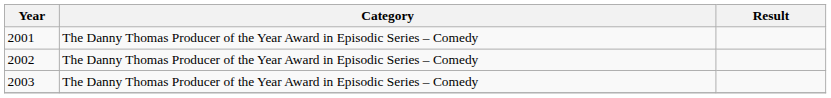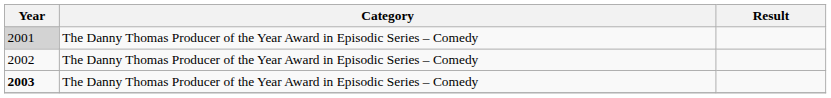(21, 38) no background -> (21, 38) lightgrey background
(21, 82) normal -> (21, 82) bold
